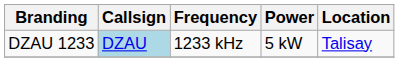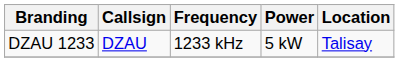(124, 43) lightblue background -> (124, 43) no background
